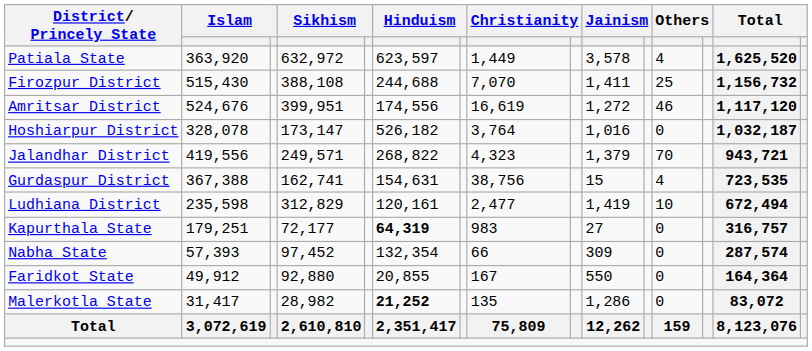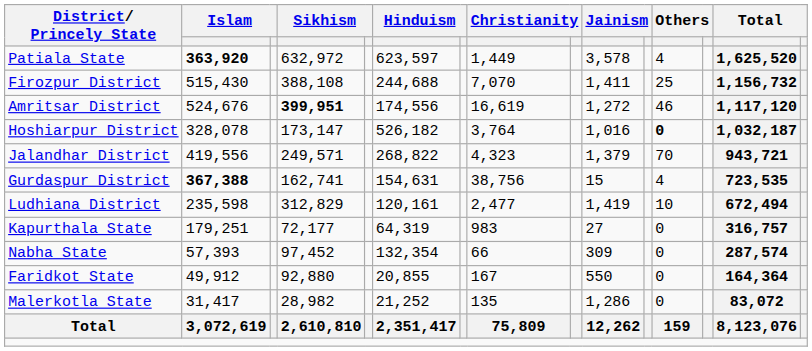(217, 58) normal -> (217, 58) bold
(312, 107) normal -> (312, 107) bold
(660, 131) normal -> (660, 131) bold
(217, 180) normal -> (217, 180) bold
(403, 229) bold -> (403, 229) normal
(403, 302) bold -> (403, 302) normal
